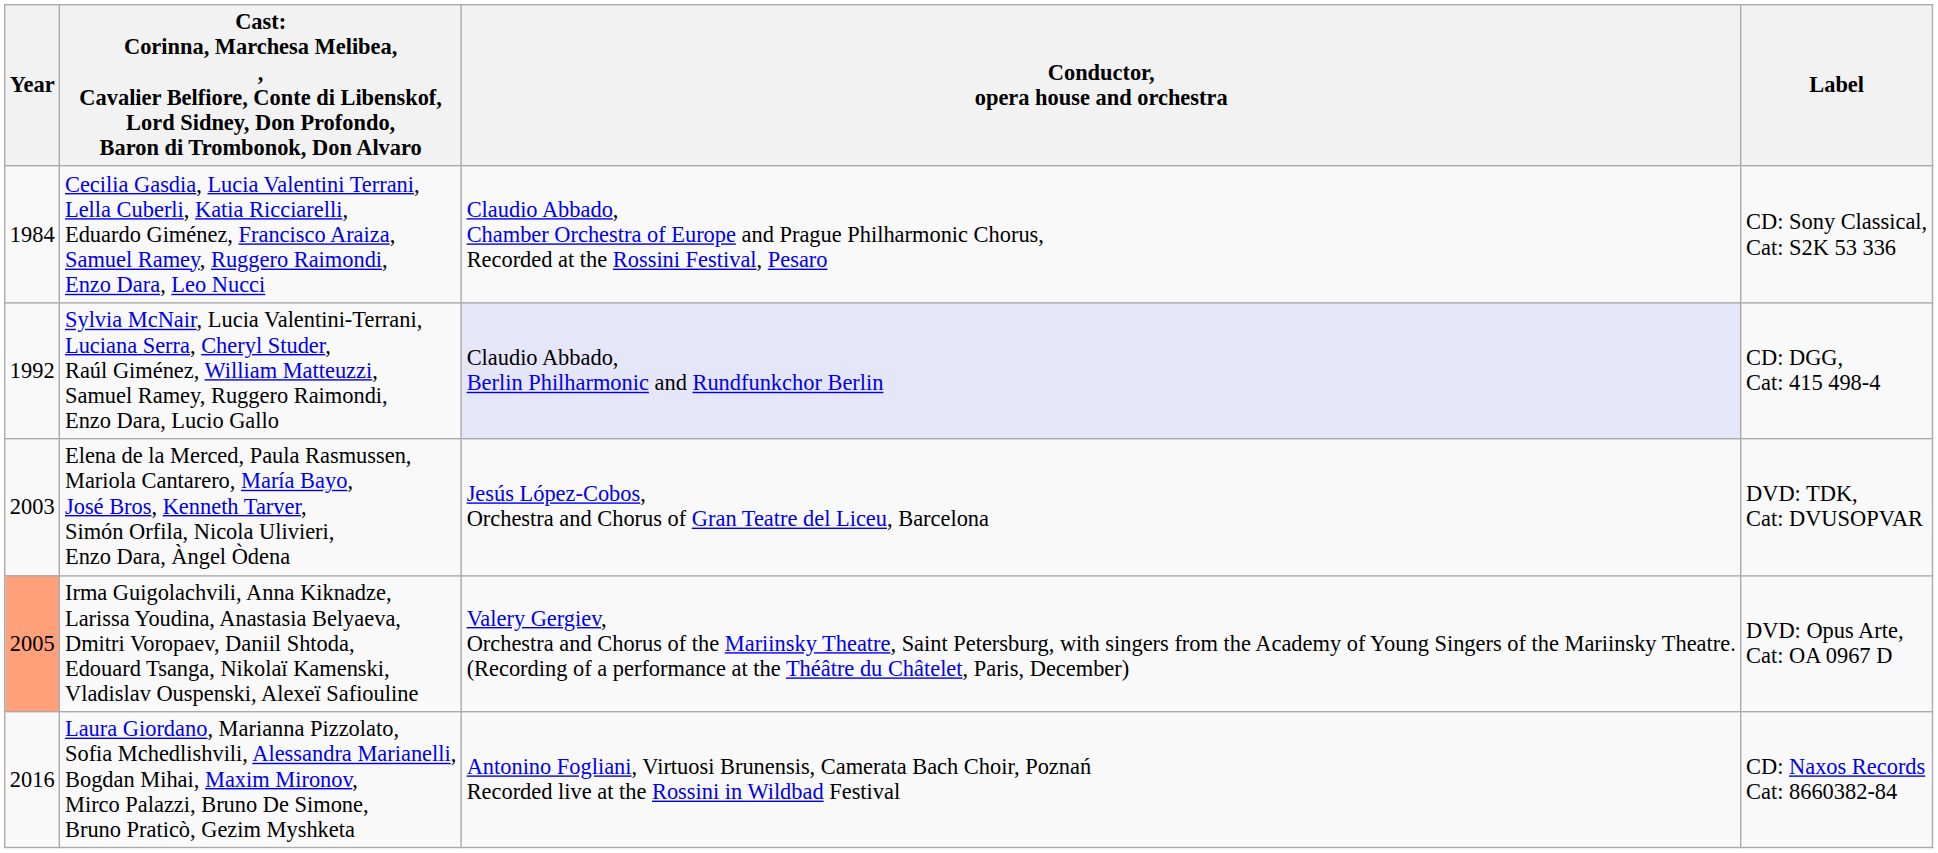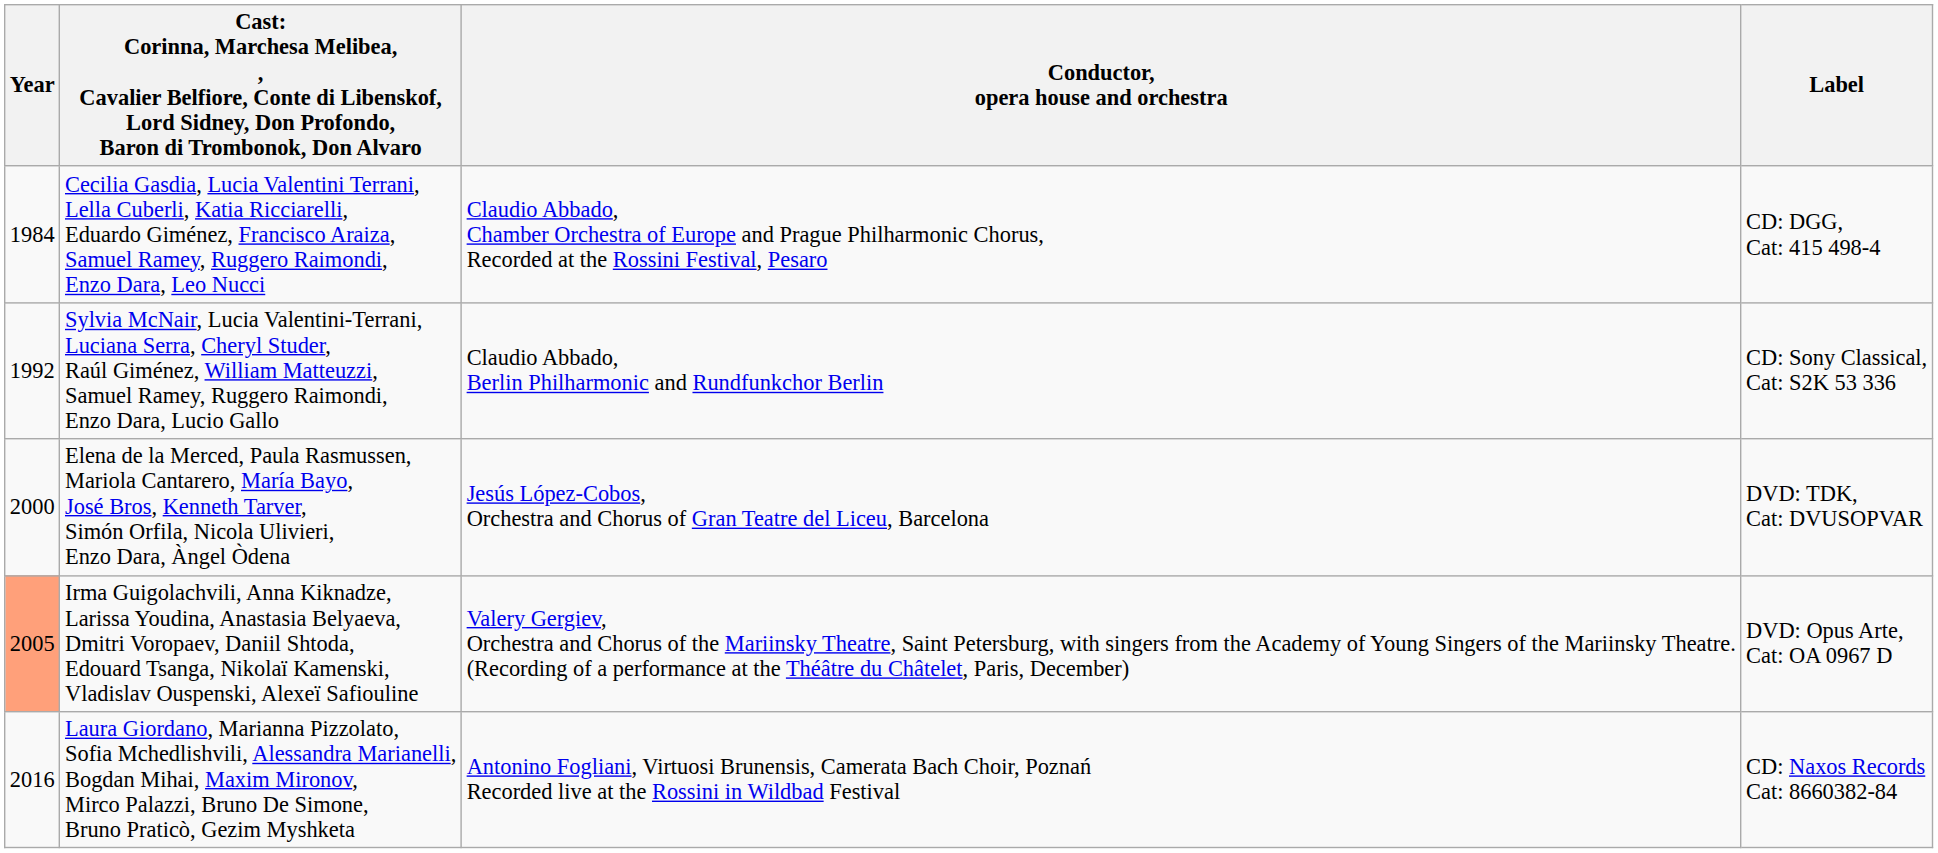(1837, 234) CD: Sony Classical, Cat: S2K 53 336 -> (1813, 234) CD: DGG, Cat: 415 498-4
(675, 370) lavender background -> (675, 370) no background
(1813, 370) CD: DGG, Cat: 415 498-4 -> (1837, 370) CD: Sony Classical, Cat: S2K 53 336
(32, 506) 2003 -> (32, 506) 2000
